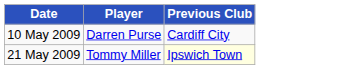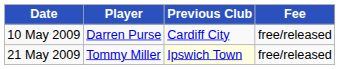+ column: (295, 14)
